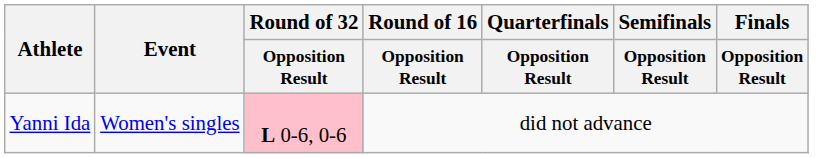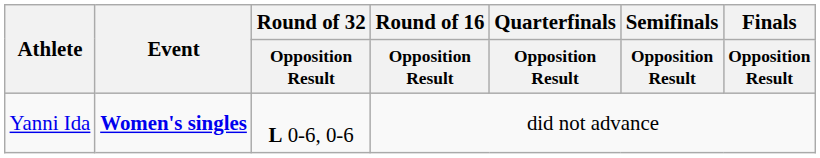(170, 123) normal -> (174, 123) bold
(304, 135) pink background -> (311, 135) no background
